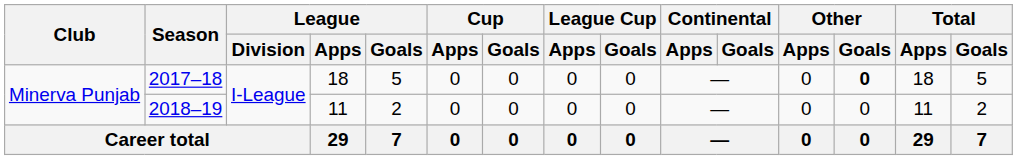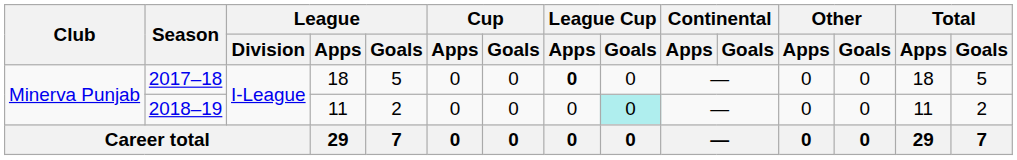(572, 79) normal -> (572, 79) bold
(865, 79) bold -> (865, 79) normal
(631, 109) no background -> (631, 109) paleturquoise background
